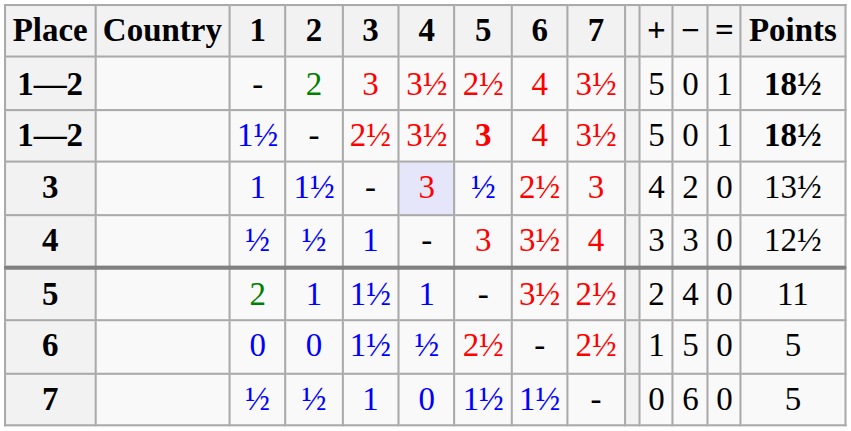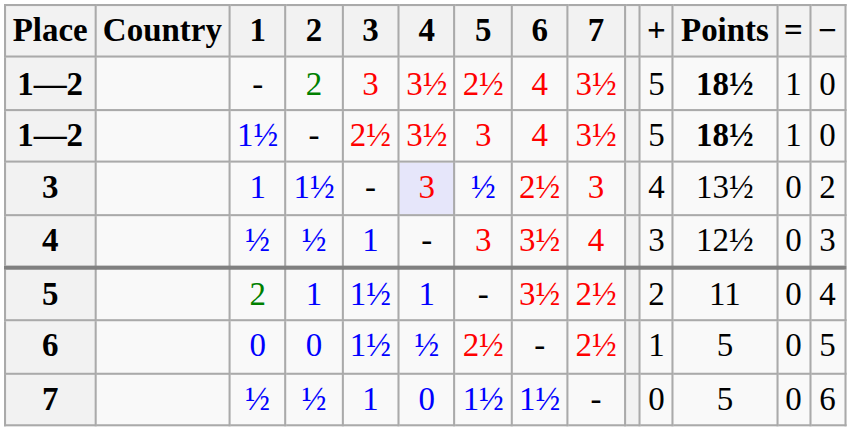columns swapped: (690, 30) <-> (793, 30)
(483, 135) bold -> (483, 135) normal
